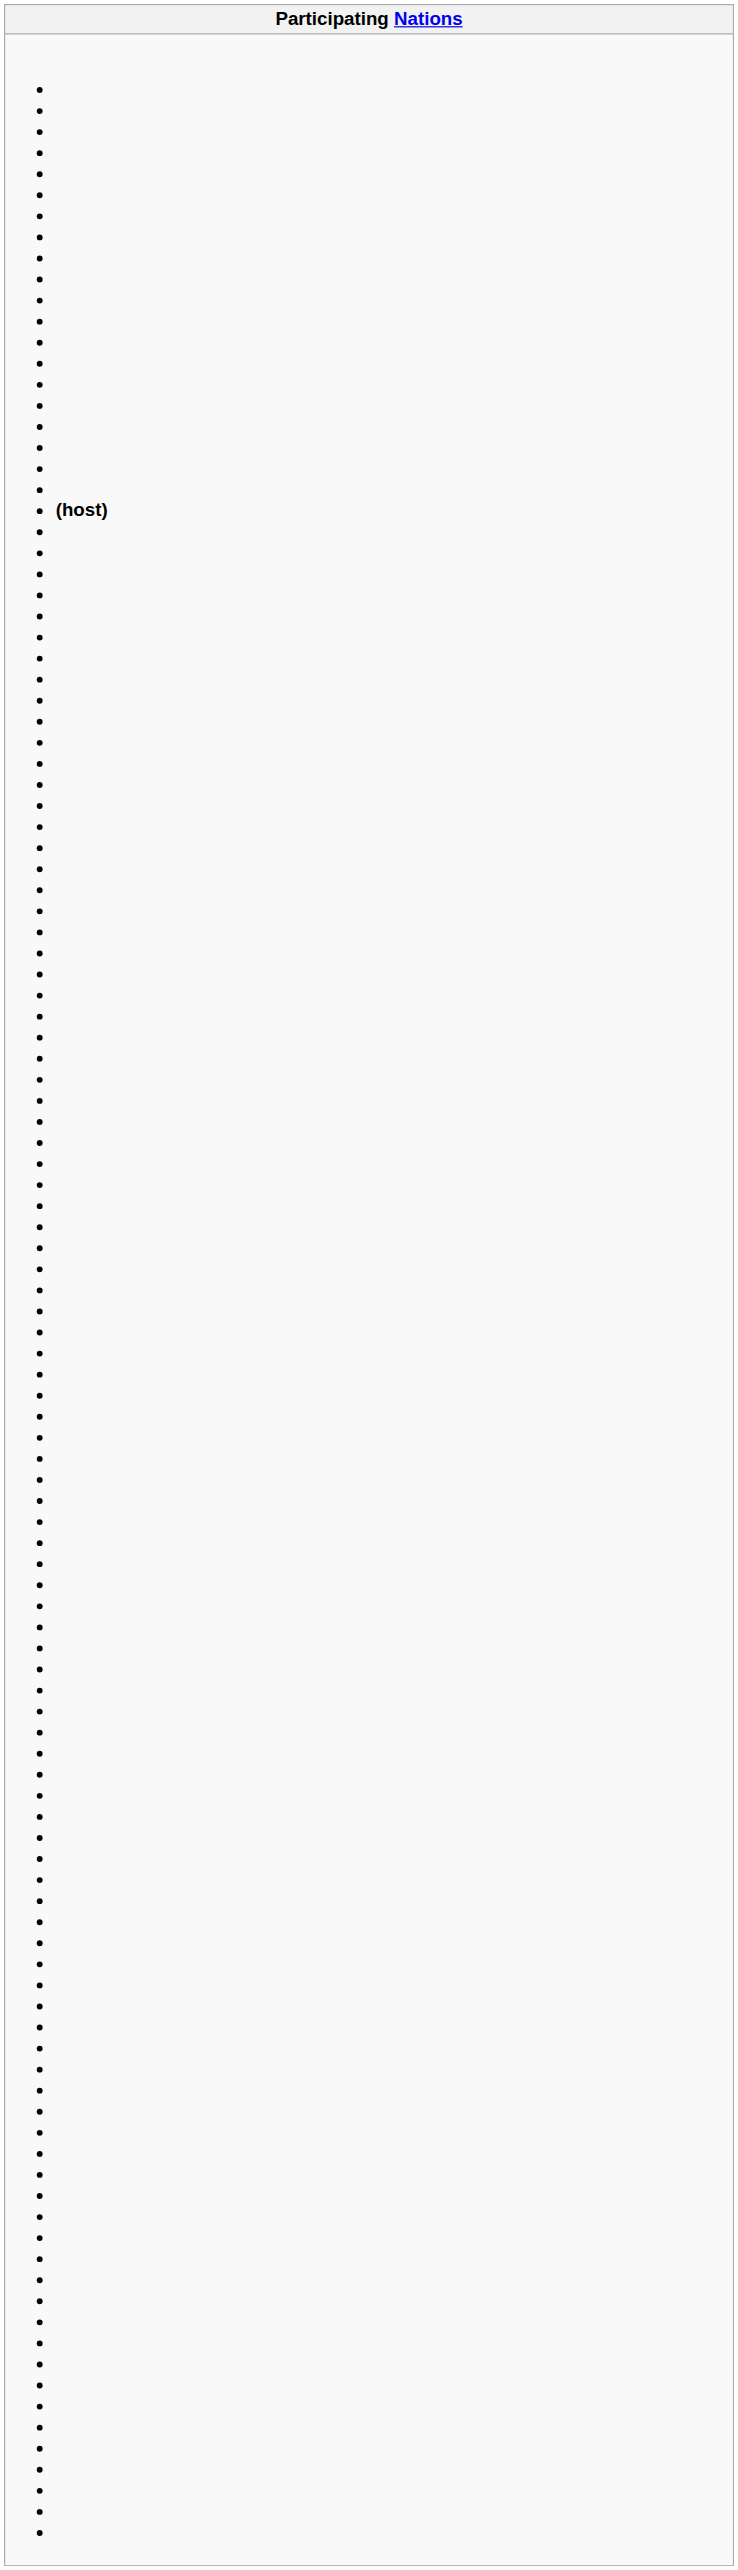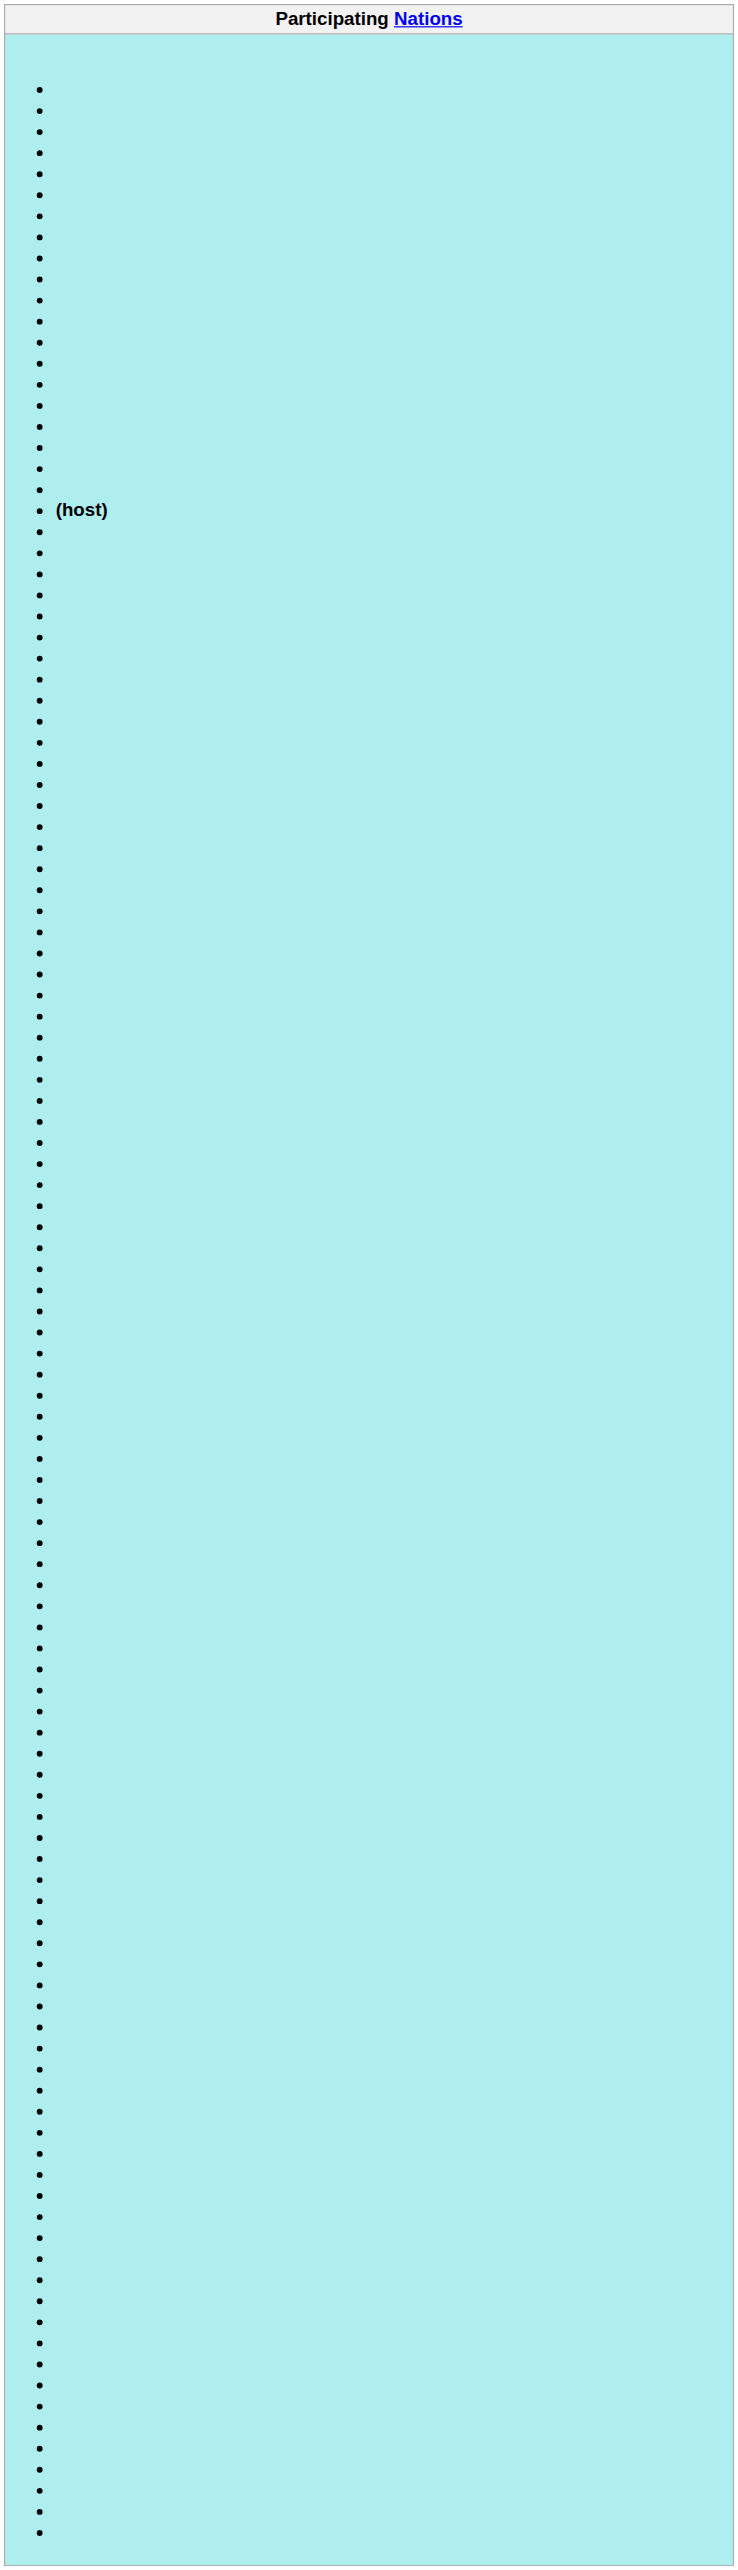(369, 1310) no background -> (369, 1310) paleturquoise background
